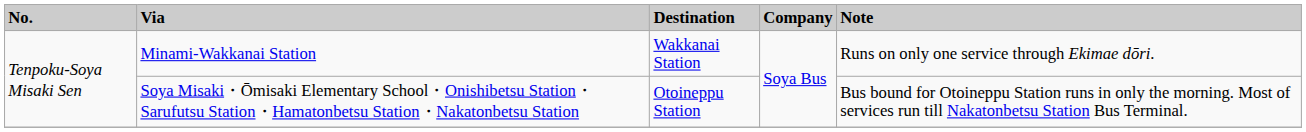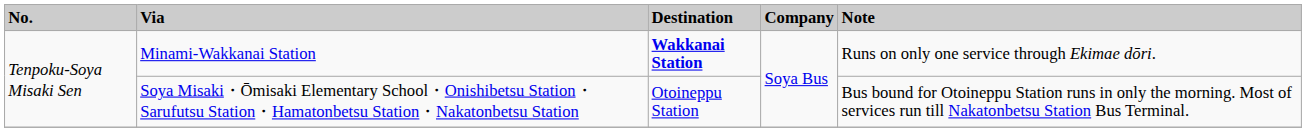(686, 53) normal -> (688, 53) bold
